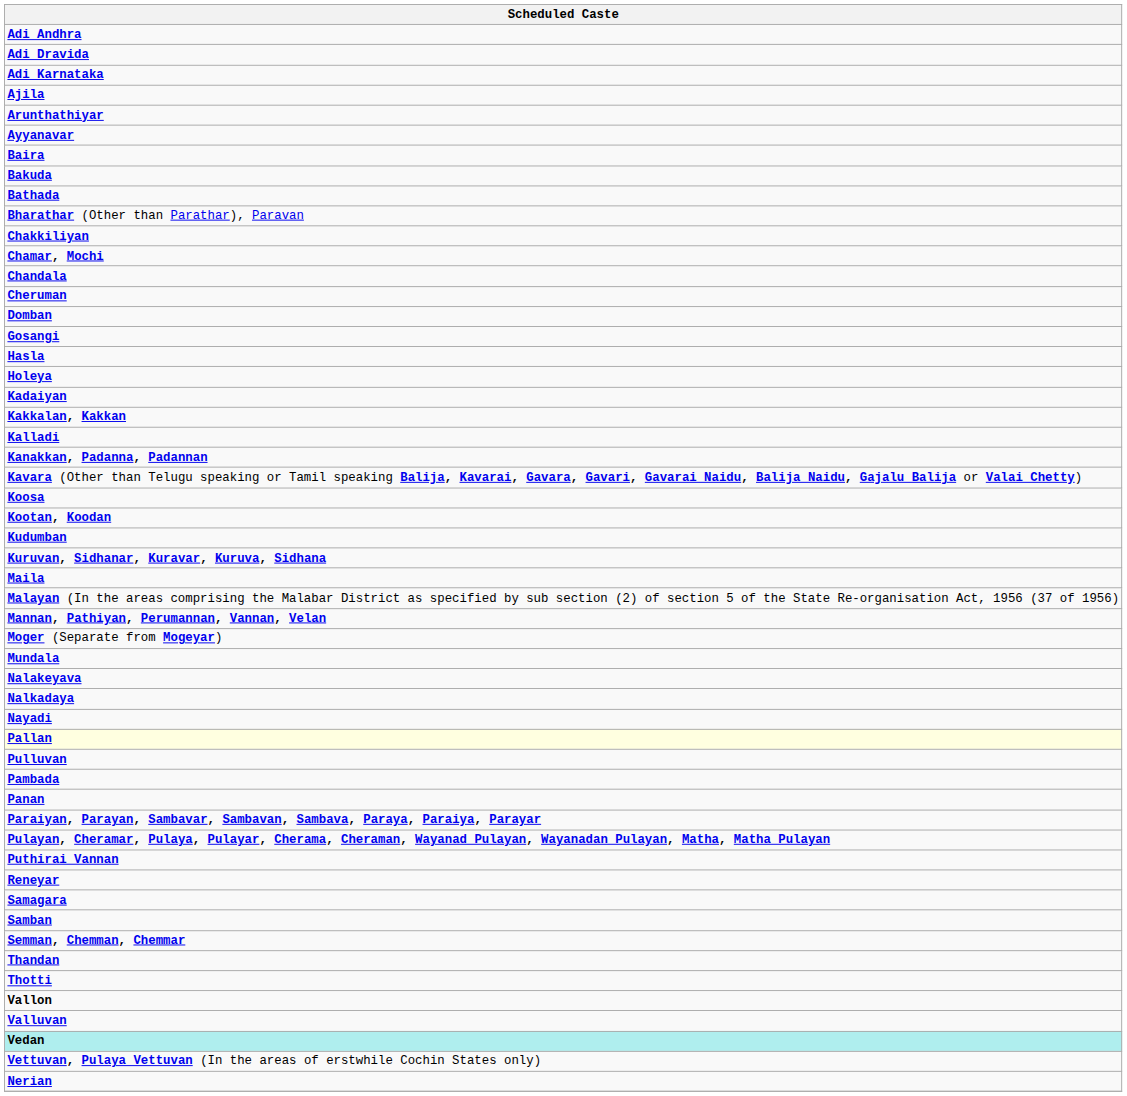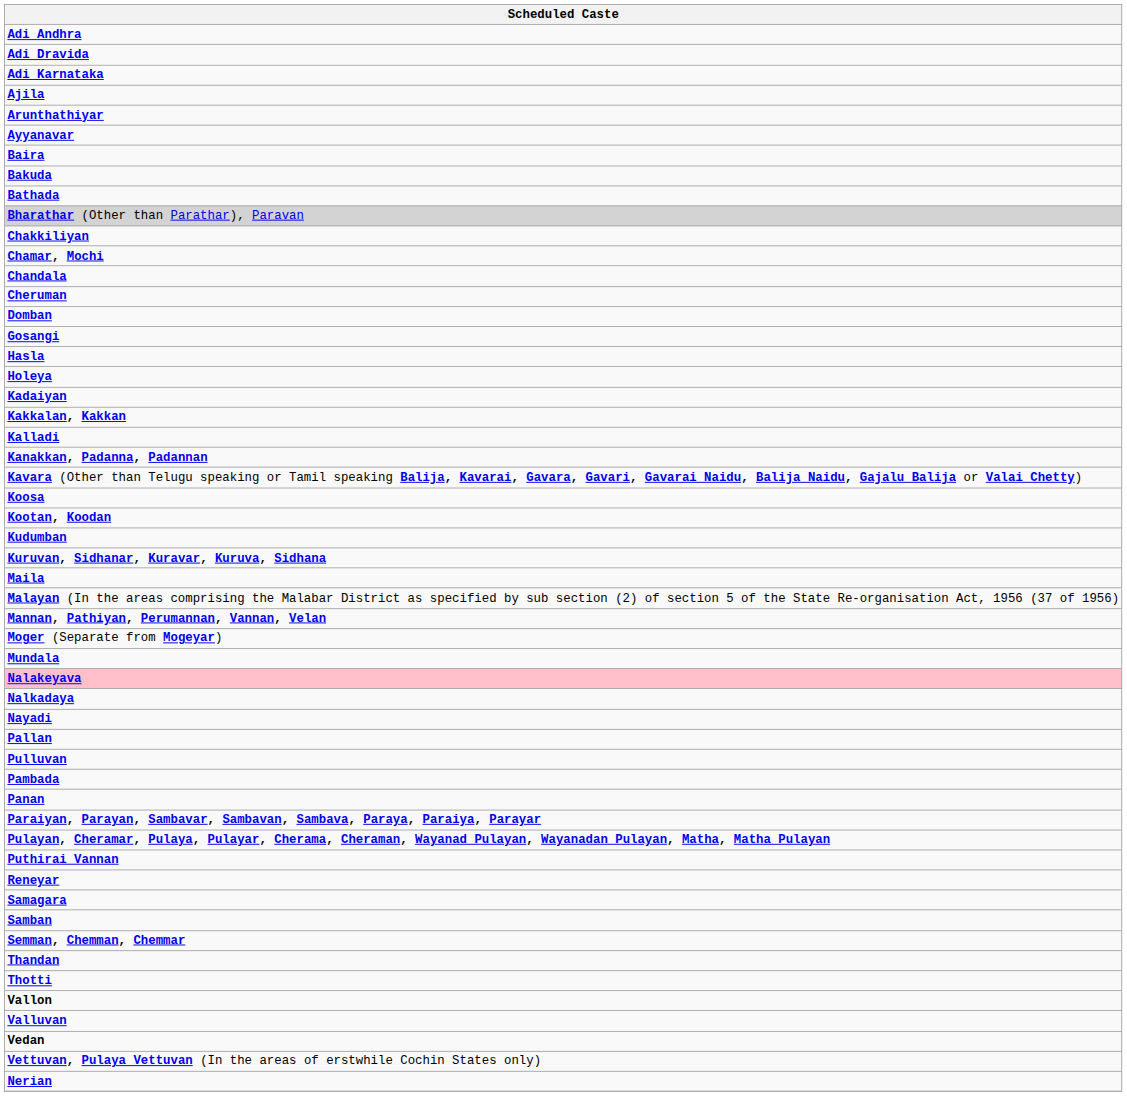(156, 216) no background -> (156, 216) lightgrey background
(44, 679) no background -> (44, 679) pink background
(30, 739) lightyellow background -> (30, 739) no background
(26, 1041) paleturquoise background -> (26, 1041) no background
